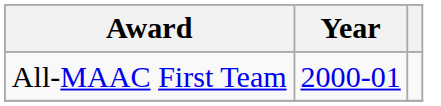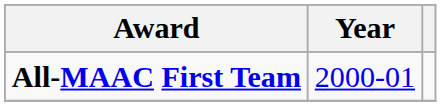(149, 76) normal -> (156, 76) bold
